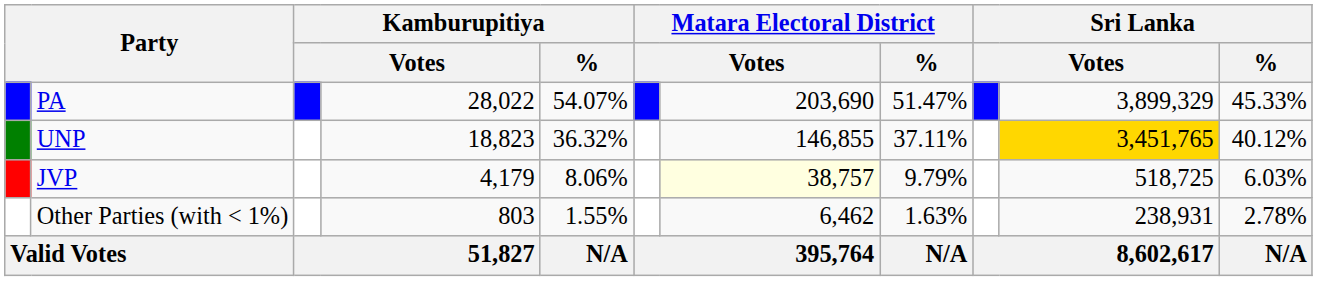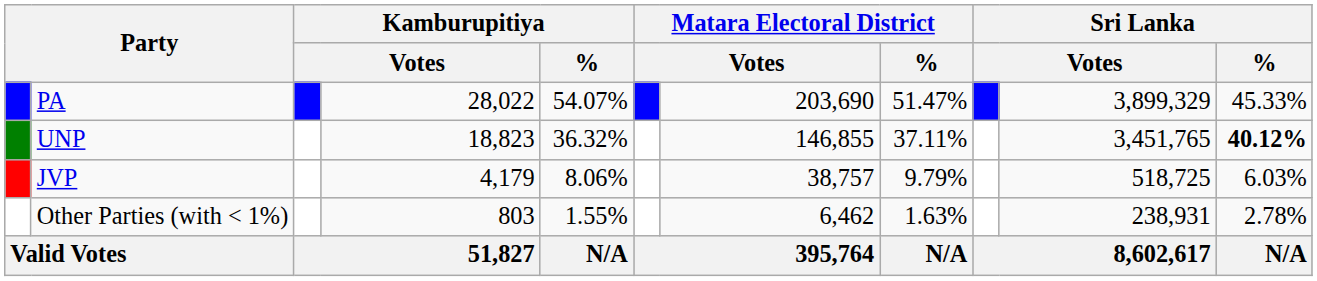(1165, 139) gold background -> (1162, 139) no background
(1269, 139) normal -> (1267, 139) bold
(841, 178) lightyellow background -> (841, 178) no background
